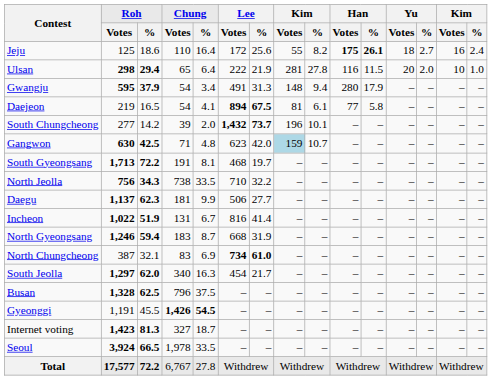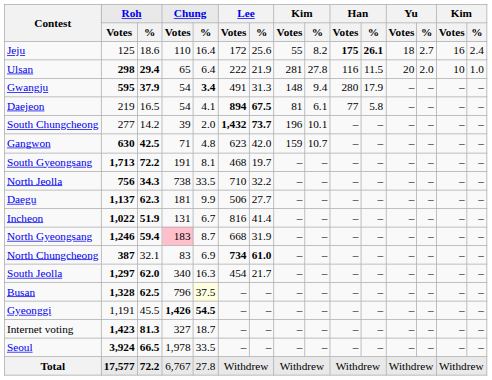(208, 88) normal -> (208, 88) bold
(294, 143) lightblue background -> (294, 143) no background
(182, 236) no background -> (182, 236) pink background
(126, 255) normal -> (126, 255) bold
(206, 292) no background -> (206, 292) lightyellow background
